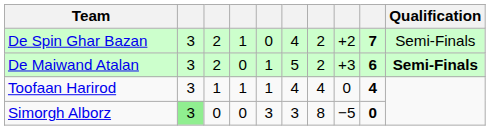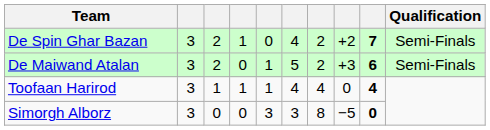(435, 64) bold -> (435, 64) normal
(191, 112) lightgreen background -> (191, 112) no background
